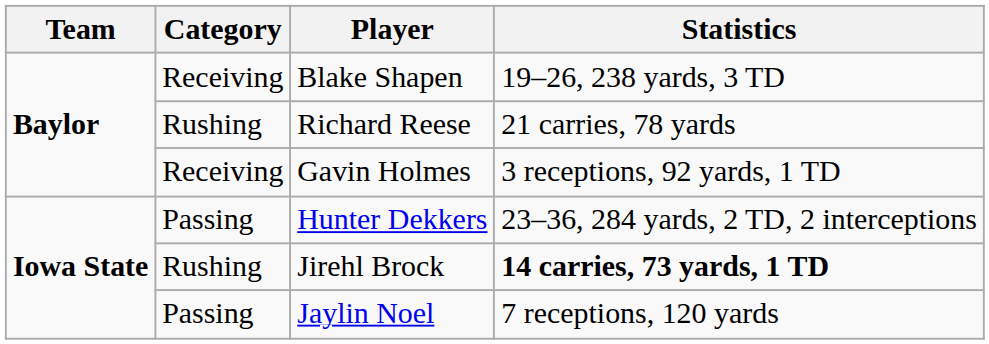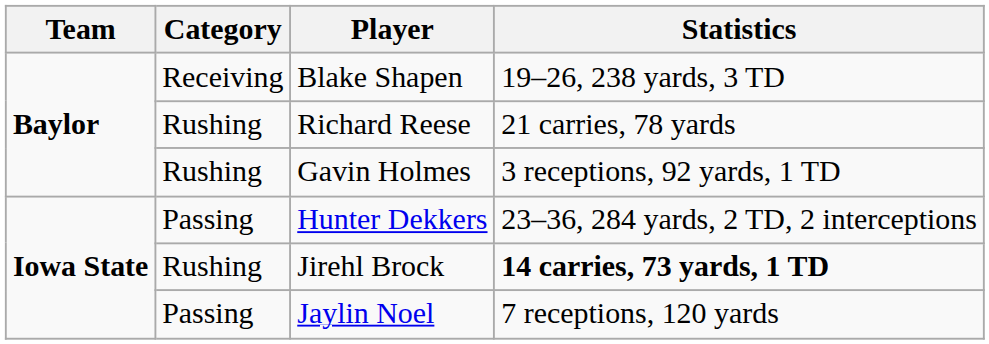(223, 171) Receiving -> (212, 171) Rushing
